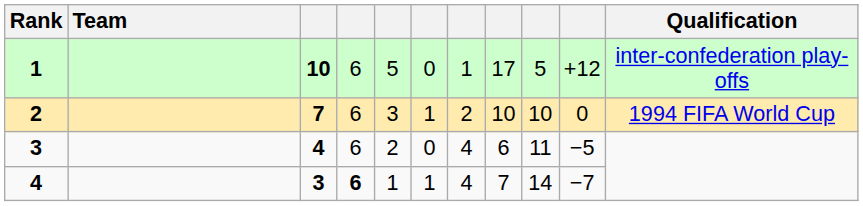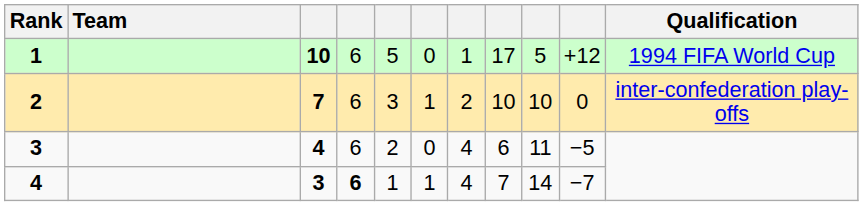(732, 68) inter-confederation play-offs -> (732, 55) 1994 FIFA World Cup
(732, 114) 1994 FIFA World Cup -> (732, 102) inter-confederation play-offs
